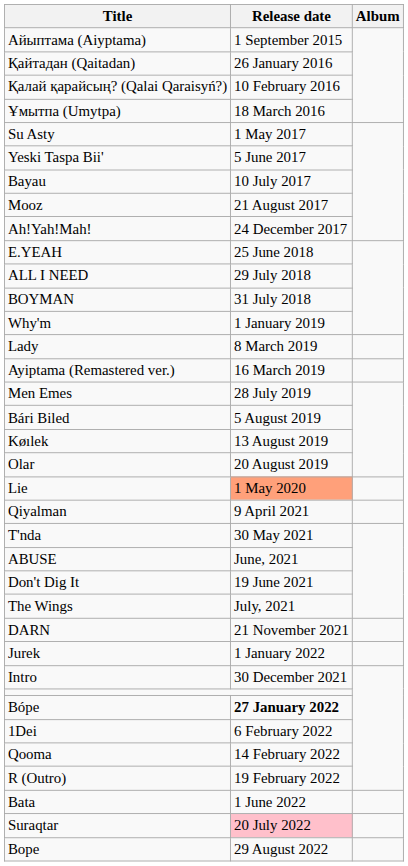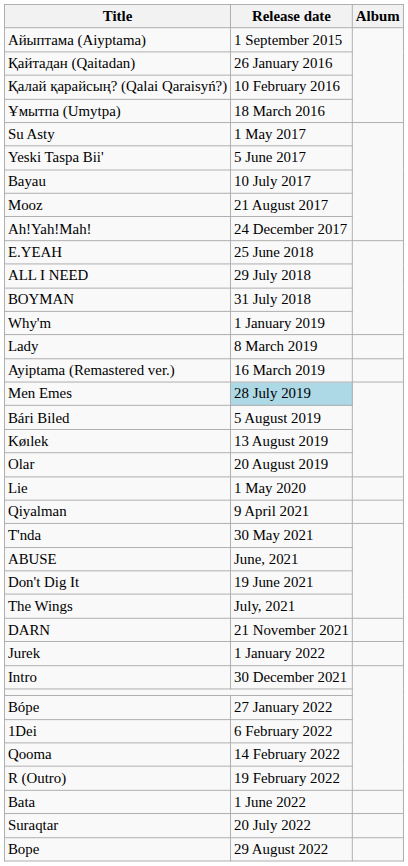(272, 393) no background -> (272, 393) lightblue background
(270, 488) lightsalmon background -> (270, 488) no background
(287, 707) bold -> (283, 707) normal
(272, 825) pink background -> (272, 825) no background
